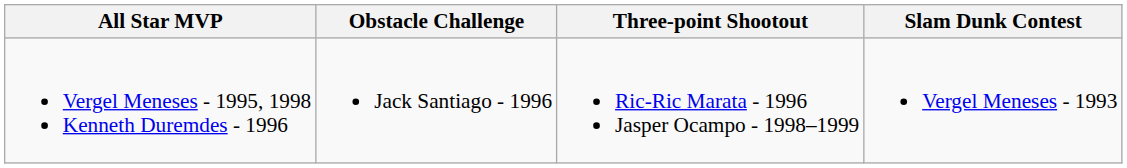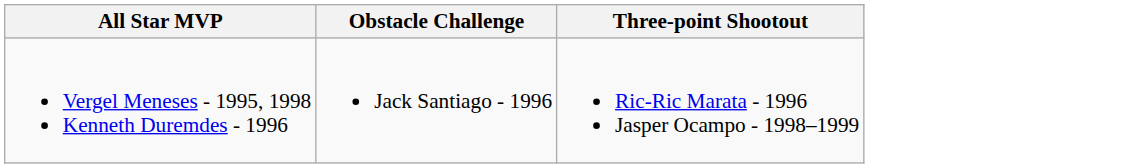- column: (993, 21)
